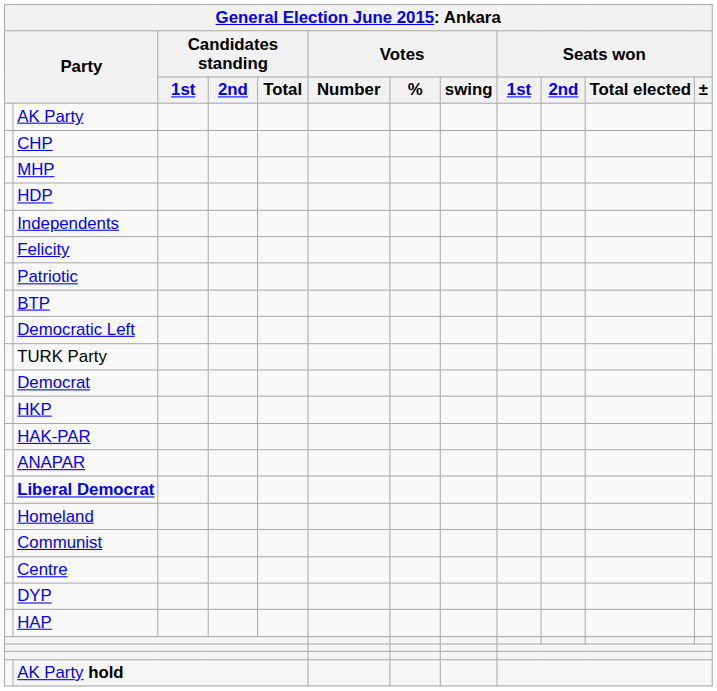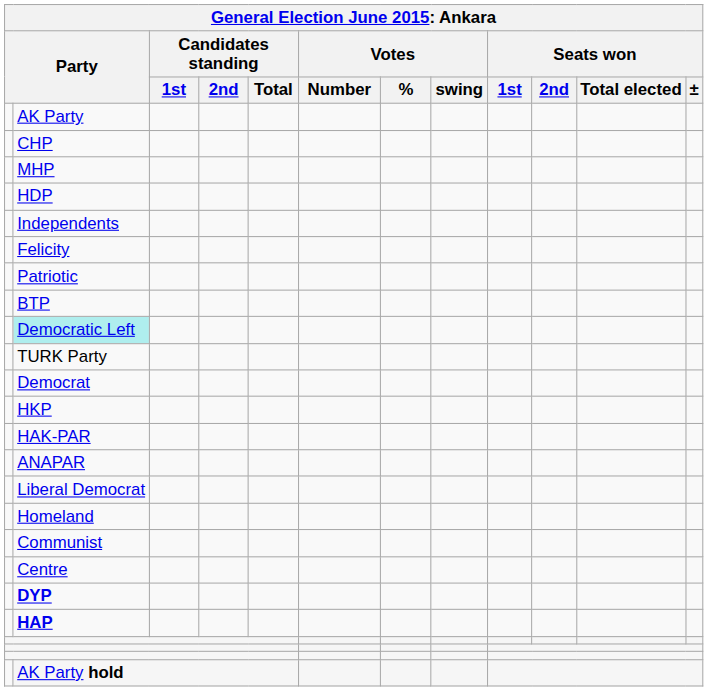(76, 329) no background -> (76, 329) paleturquoise background
(86, 489) bold -> (81, 489) normal
(34, 596) normal -> (34, 596) bold
(34, 622) normal -> (35, 622) bold
